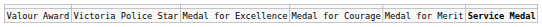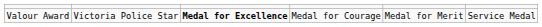(235, 16) normal -> (235, 16) bold
(502, 16) bold -> (502, 16) normal
